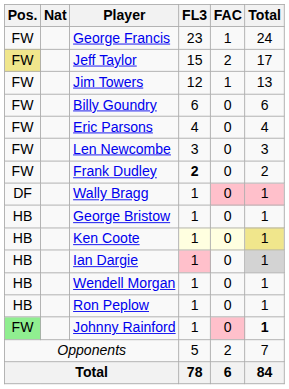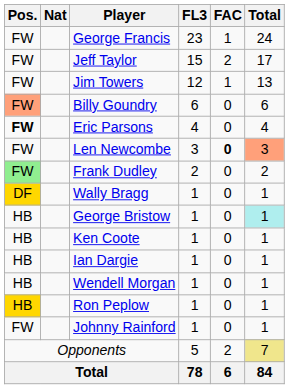(23, 60) khaki background -> (23, 60) no background
(23, 104) no background -> (23, 104) lightsalmon background
(23, 127) normal -> (23, 127) bold
(228, 149) normal -> (228, 149) bold
(265, 149) no background -> (265, 149) lightsalmon background
(23, 171) no background -> (23, 171) lightgreen background
(195, 171) bold -> (195, 171) normal
(23, 194) no background -> (23, 194) gold background
(228, 194) pink background -> (228, 194) no background
(265, 194) pink background -> (265, 194) no background
(265, 216) no background -> (265, 216) paleturquoise background
(195, 238) lightyellow background -> (195, 238) no background
(228, 238) lightyellow background -> (228, 238) no background
(265, 238) khaki background -> (265, 238) no background
(195, 261) pink background -> (195, 261) no background
(265, 261) lightgrey background -> (265, 261) no background
(23, 305) no background -> (23, 305) gold background
(23, 328) lightgreen background -> (23, 328) no background
(228, 328) pink background -> (228, 328) no background
(265, 328) bold -> (265, 328) normal
(265, 350) no background -> (265, 350) khaki background
